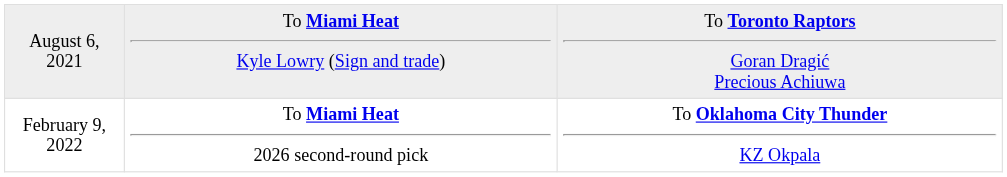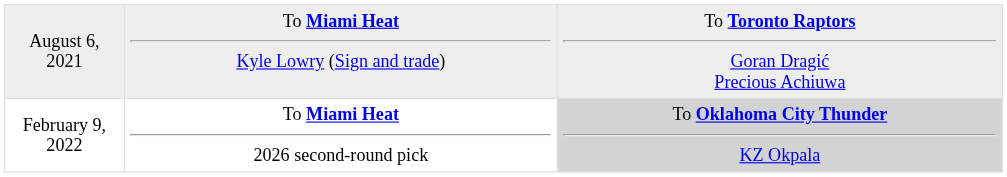(780, 135) no background -> (780, 135) lightgrey background
